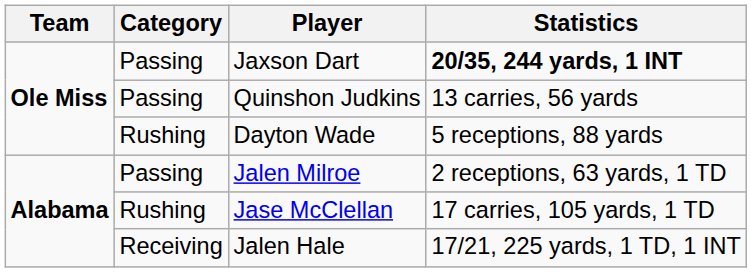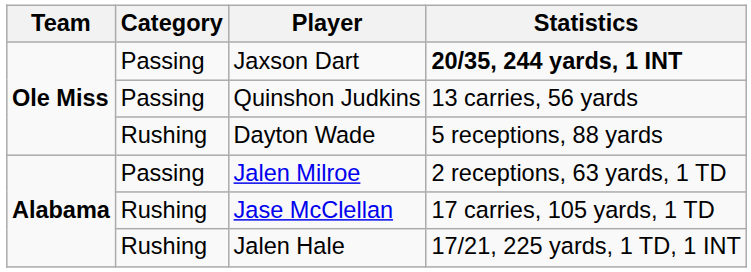(171, 247) Receiving -> (164, 247) Rushing
